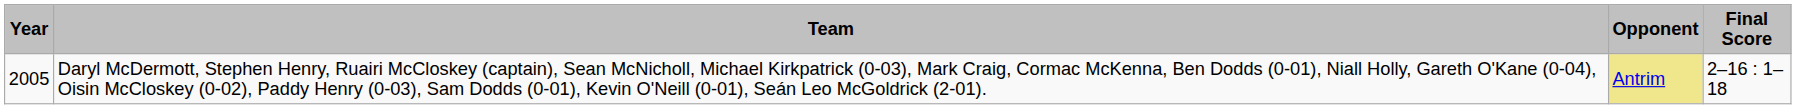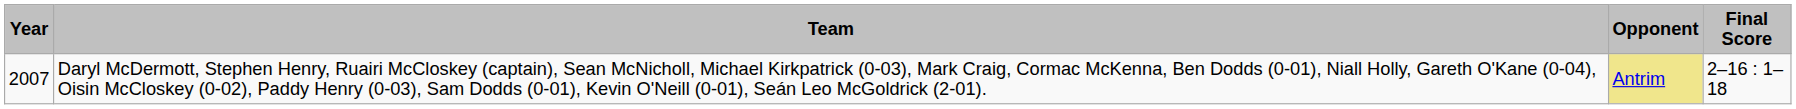(29, 78) 2005 -> (29, 78) 2007
